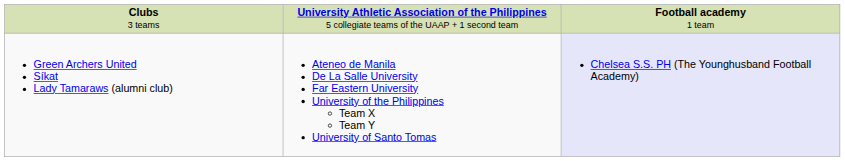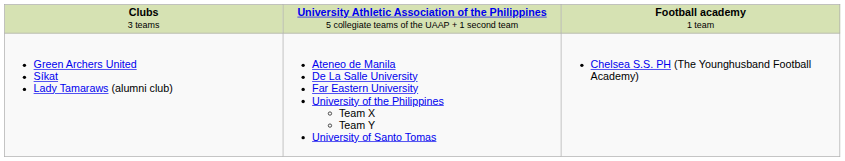(701, 71) lavender background -> (701, 71) no background
